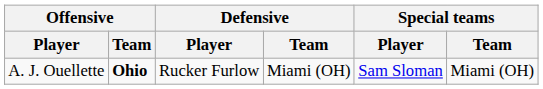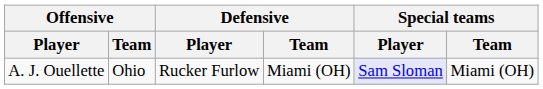(130, 71) bold -> (129, 71) normal
(401, 71) no background -> (401, 71) lavender background
